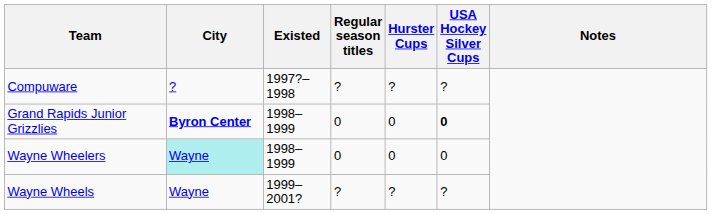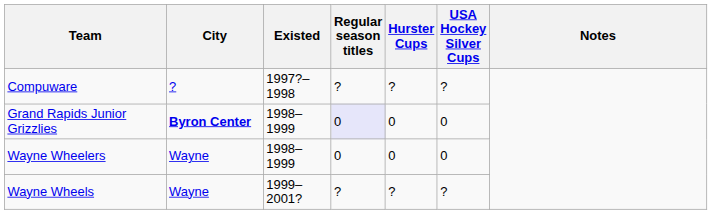(338, 121) no background -> (338, 121) lavender background
(444, 121) bold -> (444, 121) normal
(189, 156) paleturquoise background -> (189, 156) no background
